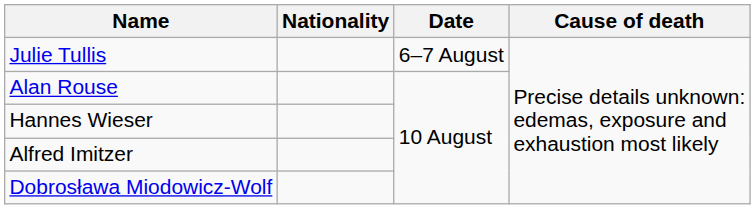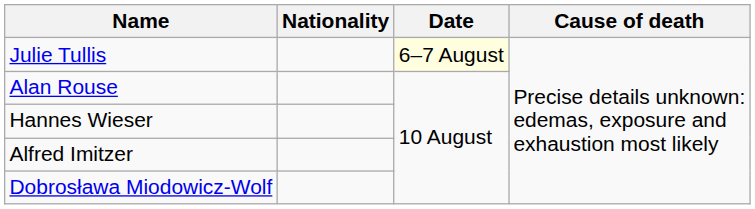(451, 54) no background -> (451, 54) lightyellow background
